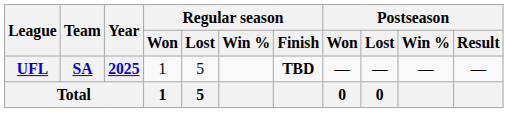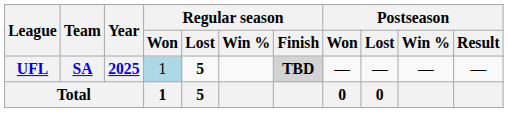(162, 69) no background -> (162, 69) lightblue background
(200, 69) normal -> (200, 69) bold
(298, 69) no background -> (298, 69) lightgrey background
